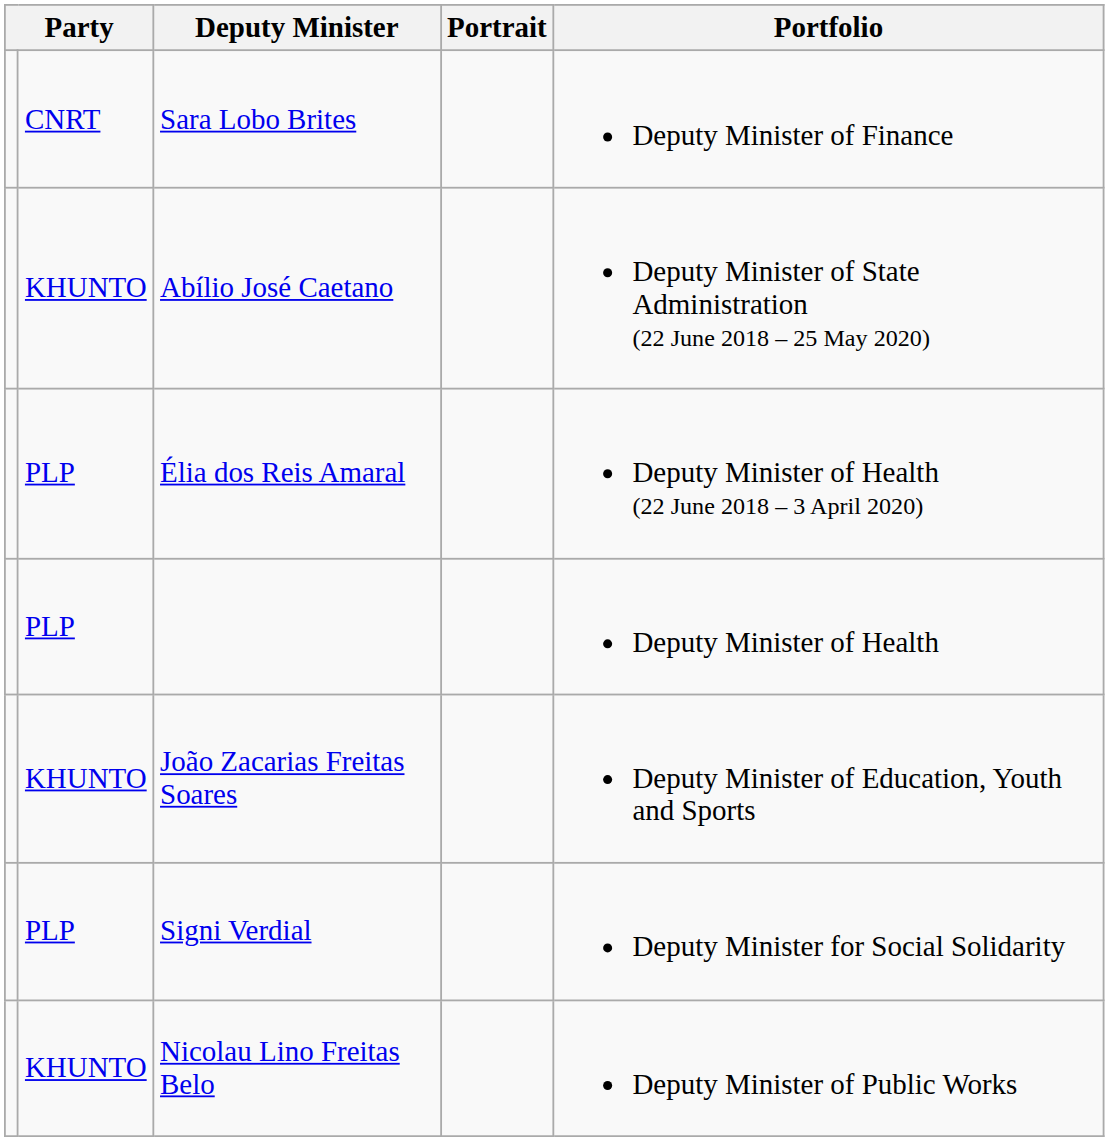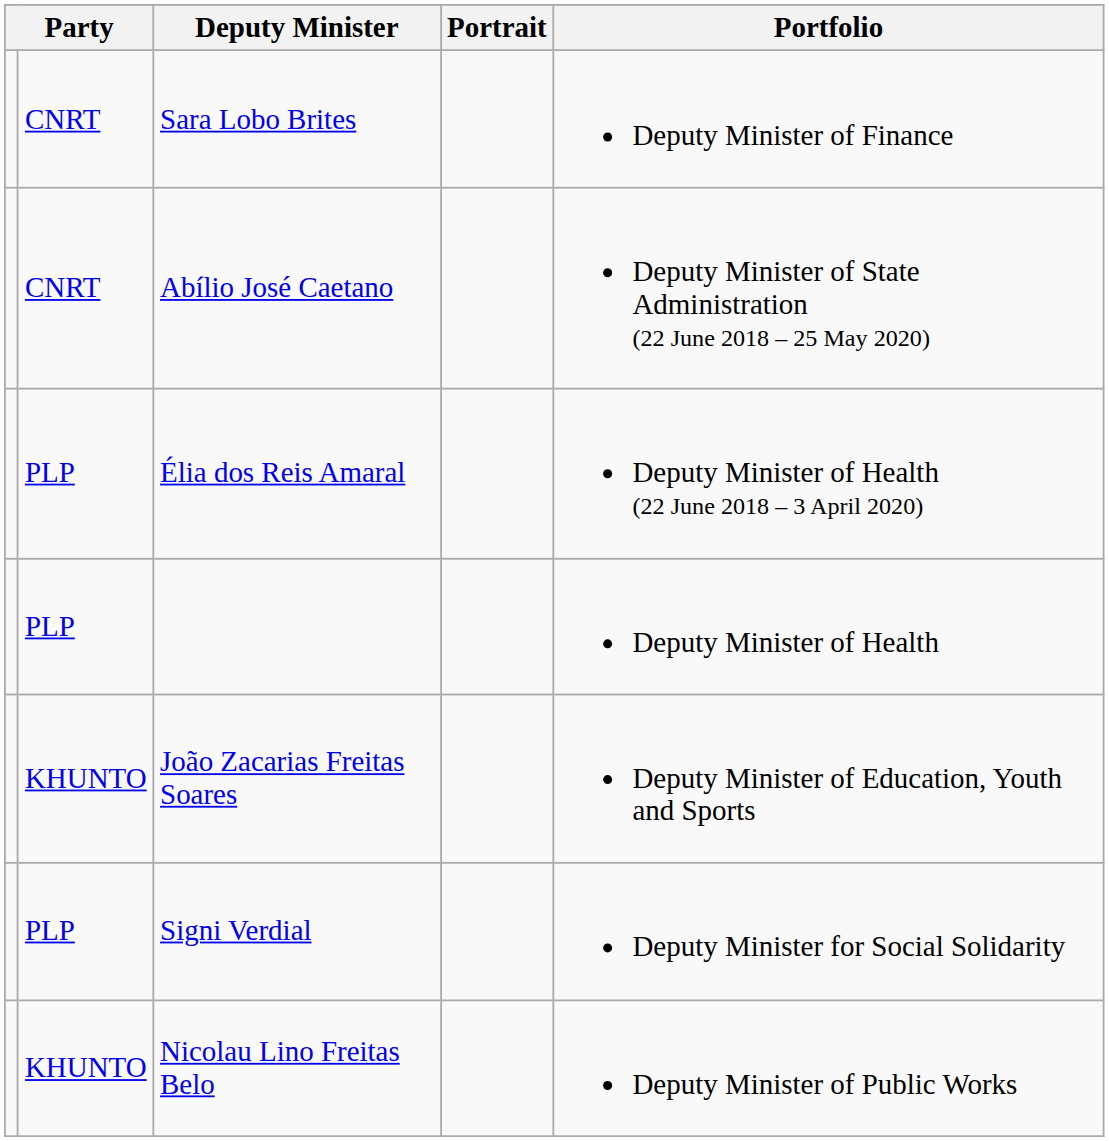(86, 287) KHUNTO -> (63, 287) CNRT
